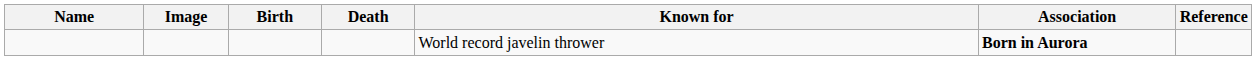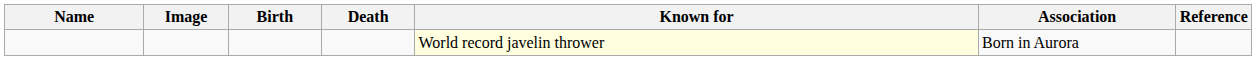(511, 42) no background -> (511, 42) lightyellow background
(1035, 42) bold -> (1030, 42) normal
